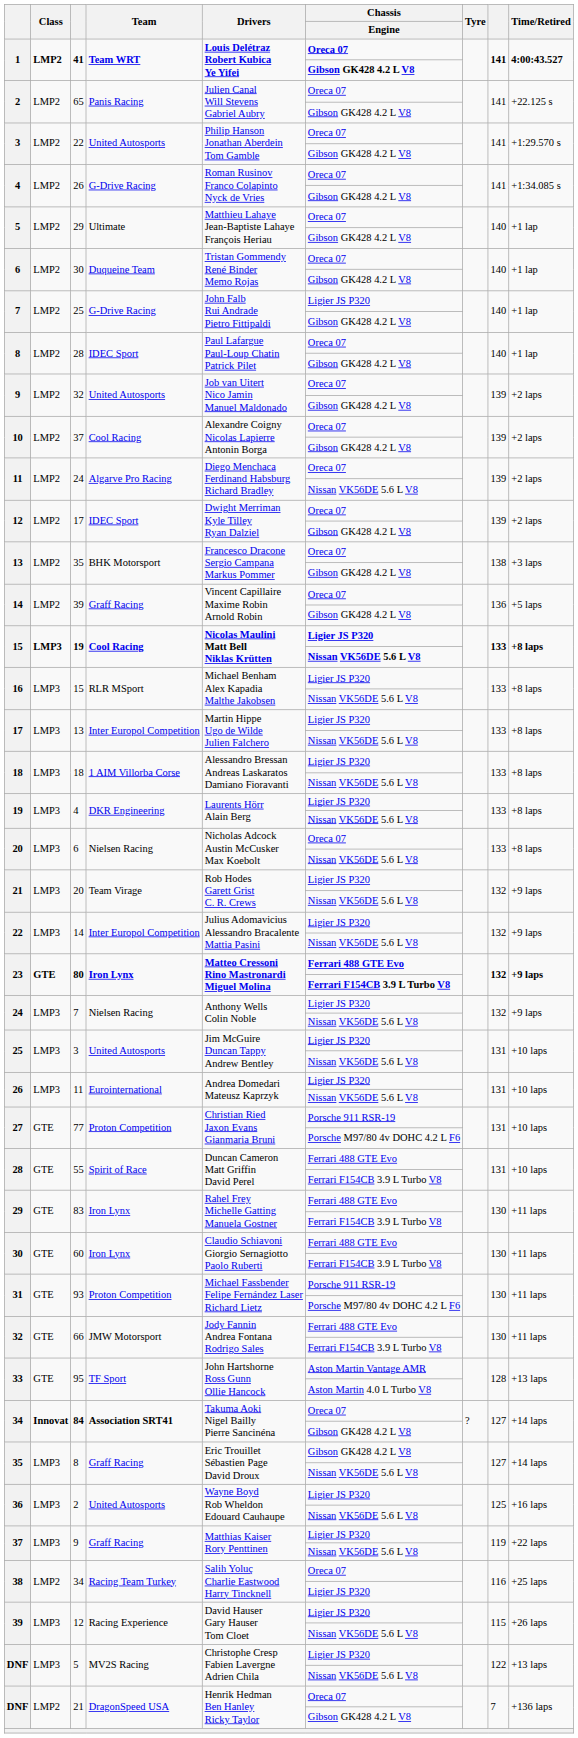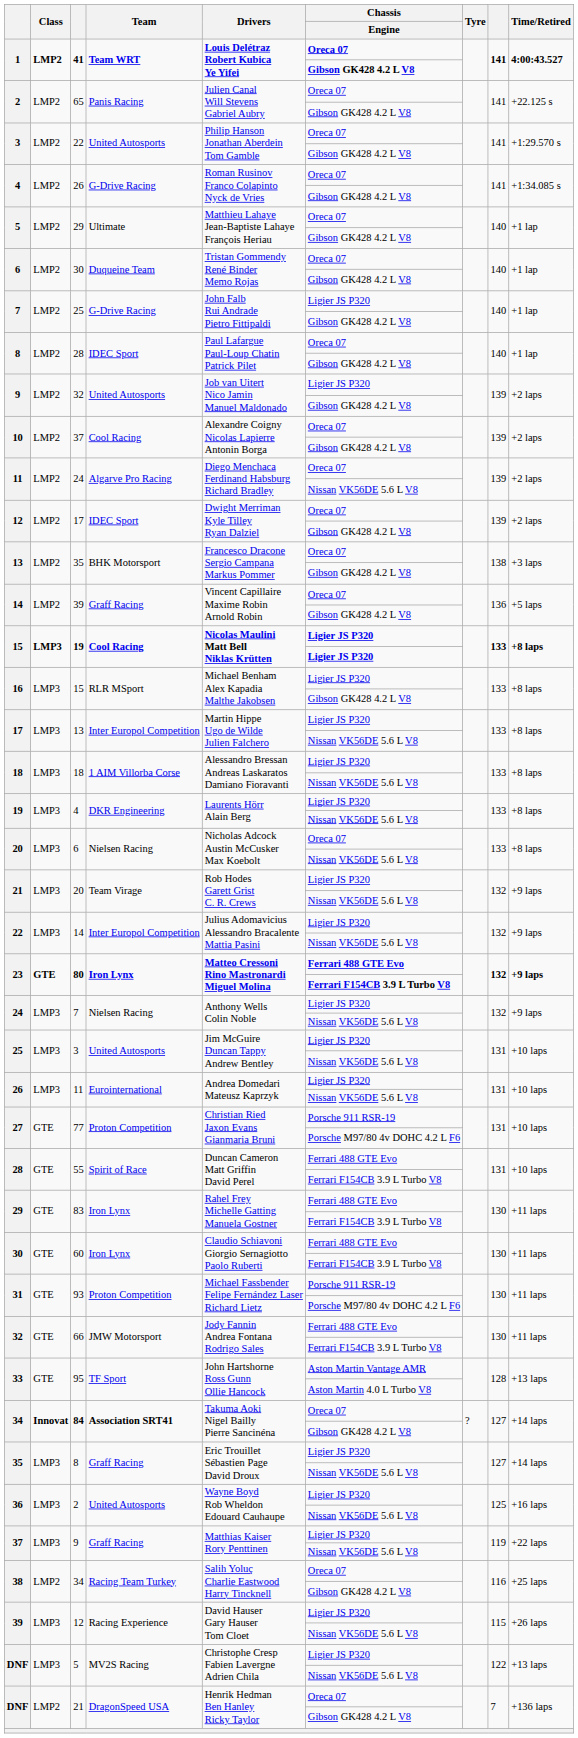(327, 384) Oreca 07 -> (339, 384) Ligier JS P320
(364, 656) Nissan VK56DE 5.6 L V8 -> (341, 656) Ligier JS P320
(363, 698) Nissan VK56DE 5.6 L V8 -> (359, 698) Gibson GK428 4.2 L V8
(359, 1452) Gibson GK428 4.2 L V8 -> (339, 1452) Ligier JS P320
(339, 1591) Ligier JS P320 -> (359, 1591) Gibson GK428 4.2 L V8
